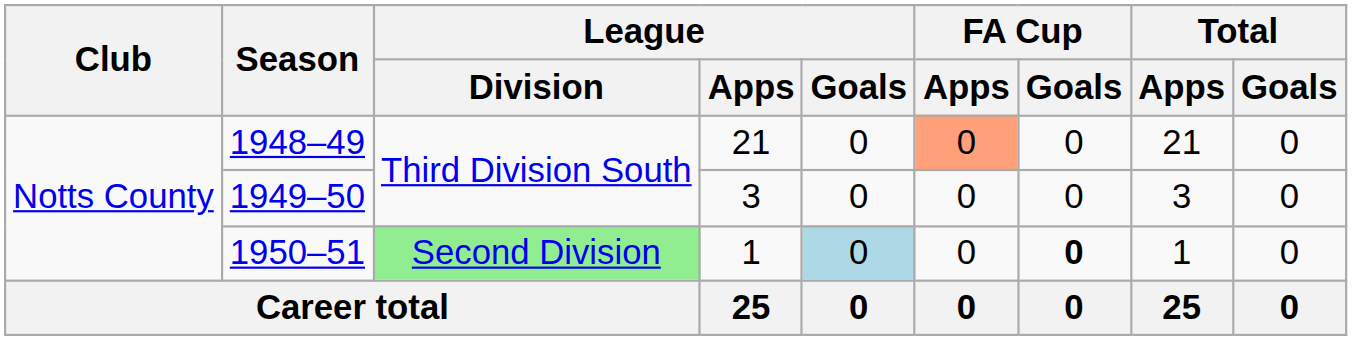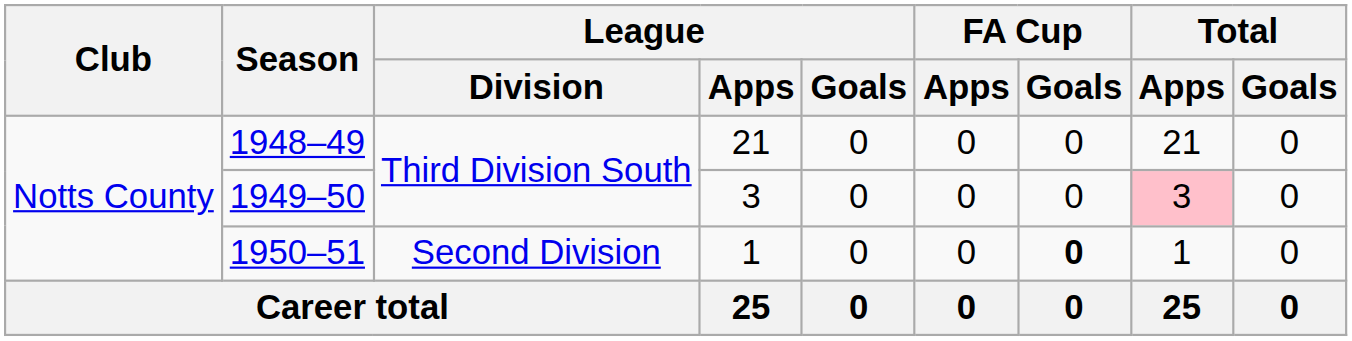(966, 142) lightsalmon background -> (966, 142) no background
(1182, 197) no background -> (1182, 197) pink background
(536, 252) lightgreen background -> (536, 252) no background
(859, 252) lightblue background -> (859, 252) no background
